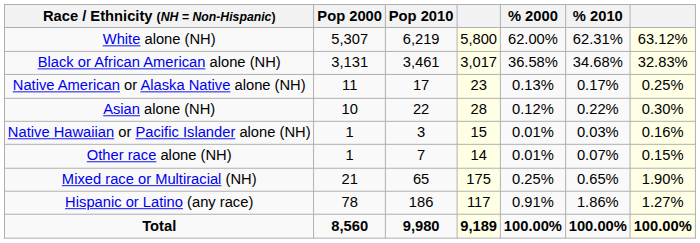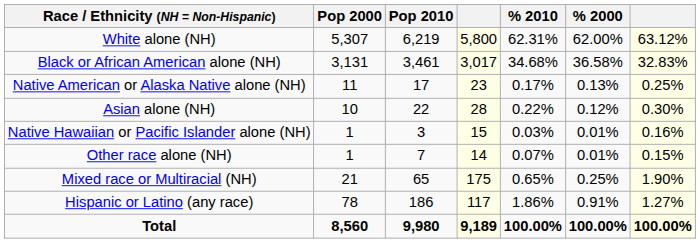columns swapped: (533, 16) <-> (598, 16)
